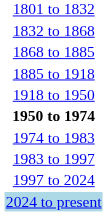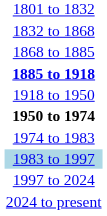(54, 73) normal -> (54, 73) bold
(54, 159) no background -> (54, 159) lightblue background
(54, 201) lightblue background -> (54, 201) no background
